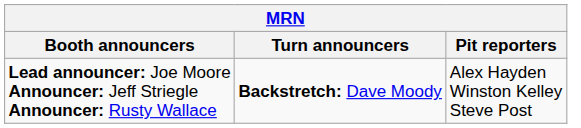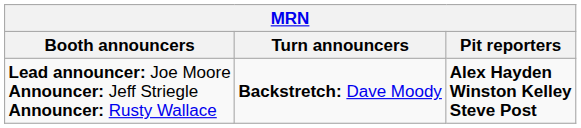(506, 91) normal -> (511, 91) bold
